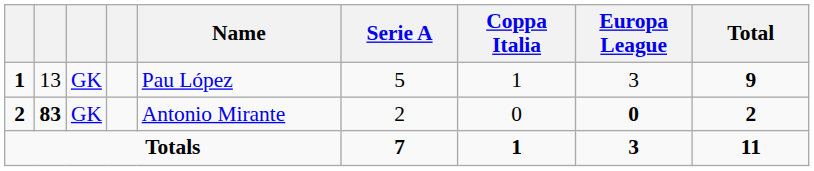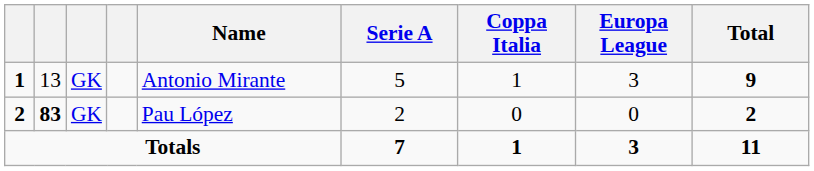(187, 79) Pau López -> (214, 79) Antonio Mirante
(214, 113) Antonio Mirante -> (187, 113) Pau López
(634, 113) bold -> (634, 113) normal
